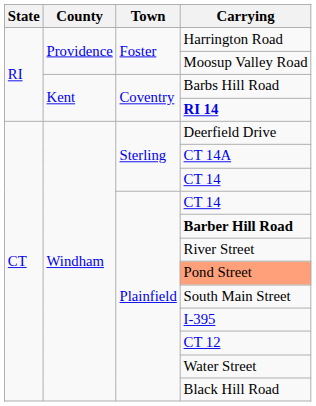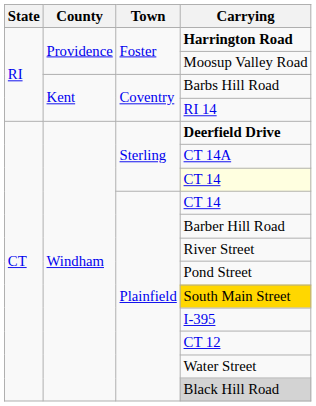(233, 39) normal -> (238, 39) bold
(201, 109) bold -> (200, 109) normal
(230, 132) normal -> (232, 132) bold
(202, 179) no background -> (202, 179) lightyellow background
(238, 226) bold -> (234, 226) normal
(218, 272) lightsalmon background -> (218, 272) no background
(237, 296) no background -> (237, 296) gold background
(231, 389) no background -> (231, 389) lightgrey background
